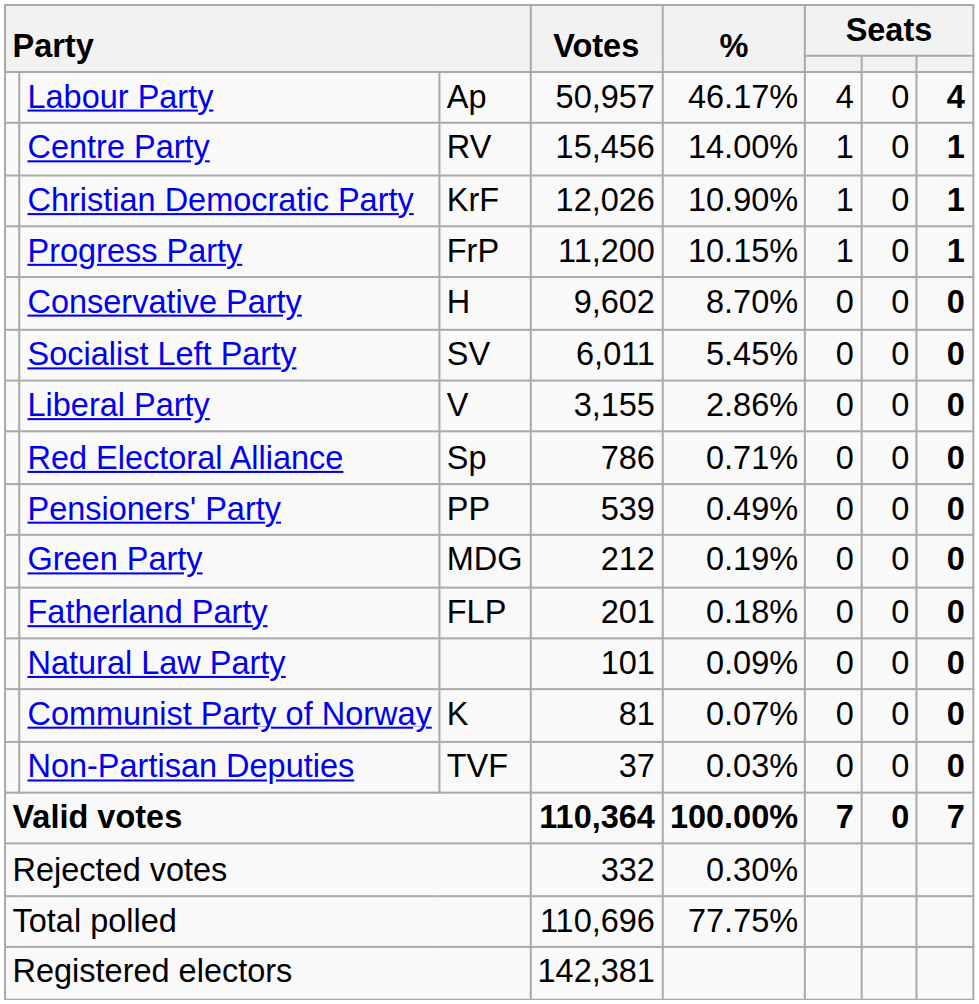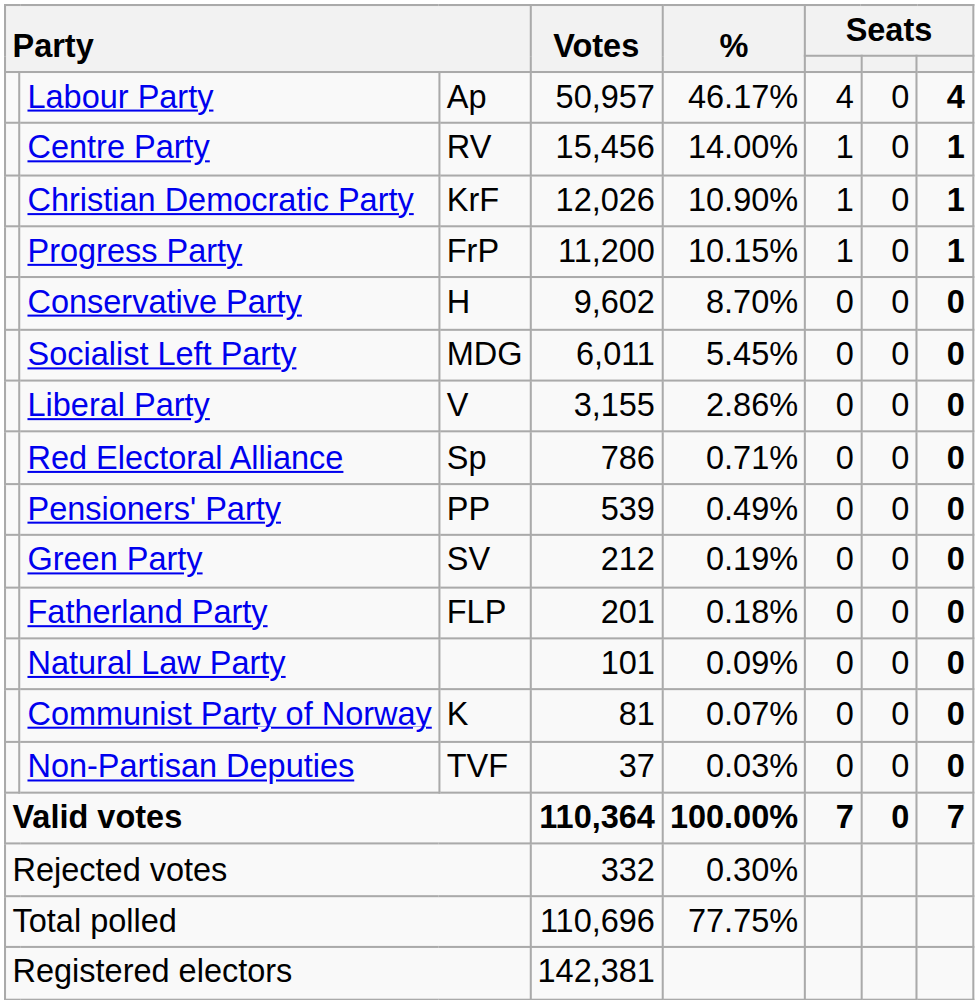(468, 354) SV -> (485, 354) MDG
(485, 560) MDG -> (468, 560) SV
